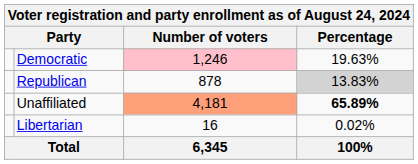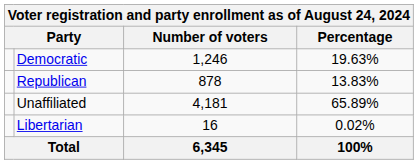(210, 59) pink background -> (210, 59) no background
(355, 81) lightgrey background -> (355, 81) no background
(210, 103) lightsalmon background -> (210, 103) no background
(355, 103) bold -> (355, 103) normal
